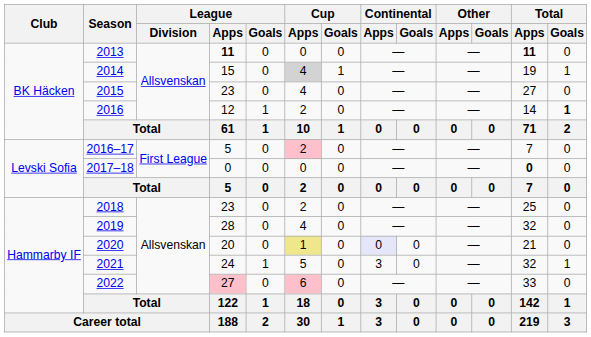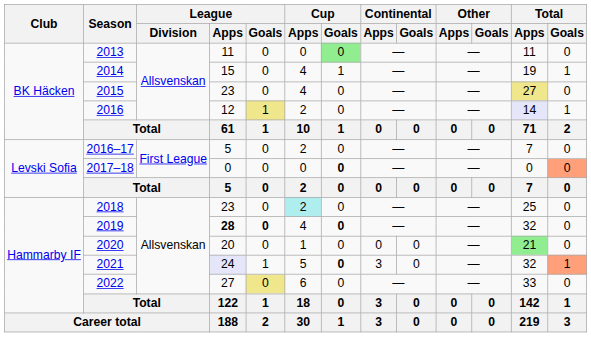(228, 52) bold -> (228, 52) normal
(341, 52) no background -> (341, 52) lightgreen background
(529, 52) bold -> (529, 52) normal
(303, 71) lightgrey background -> (303, 71) no background
(529, 91) no background -> (529, 91) khaki background
(265, 110) no background -> (265, 110) khaki background
(529, 110) no background -> (529, 110) lavender background
(567, 110) bold -> (567, 110) normal
(303, 149) pink background -> (303, 149) no background
(341, 168) normal -> (341, 168) bold
(529, 168) bold -> (529, 168) normal
(567, 168) no background -> (567, 168) lightsalmon background
(303, 206) no background -> (303, 206) paleturquoise background
(228, 226) normal -> (228, 226) bold
(265, 226) normal -> (265, 226) bold
(341, 226) normal -> (341, 226) bold
(303, 245) khaki background -> (303, 245) no background
(379, 245) lavender background -> (379, 245) no background
(529, 245) no background -> (529, 245) lightgreen background
(228, 264) no background -> (228, 264) lavender background
(341, 264) normal -> (341, 264) bold
(567, 264) no background -> (567, 264) lightsalmon background
(228, 284) pink background -> (228, 284) no background
(265, 284) no background -> (265, 284) khaki background
(303, 284) pink background -> (303, 284) no background
